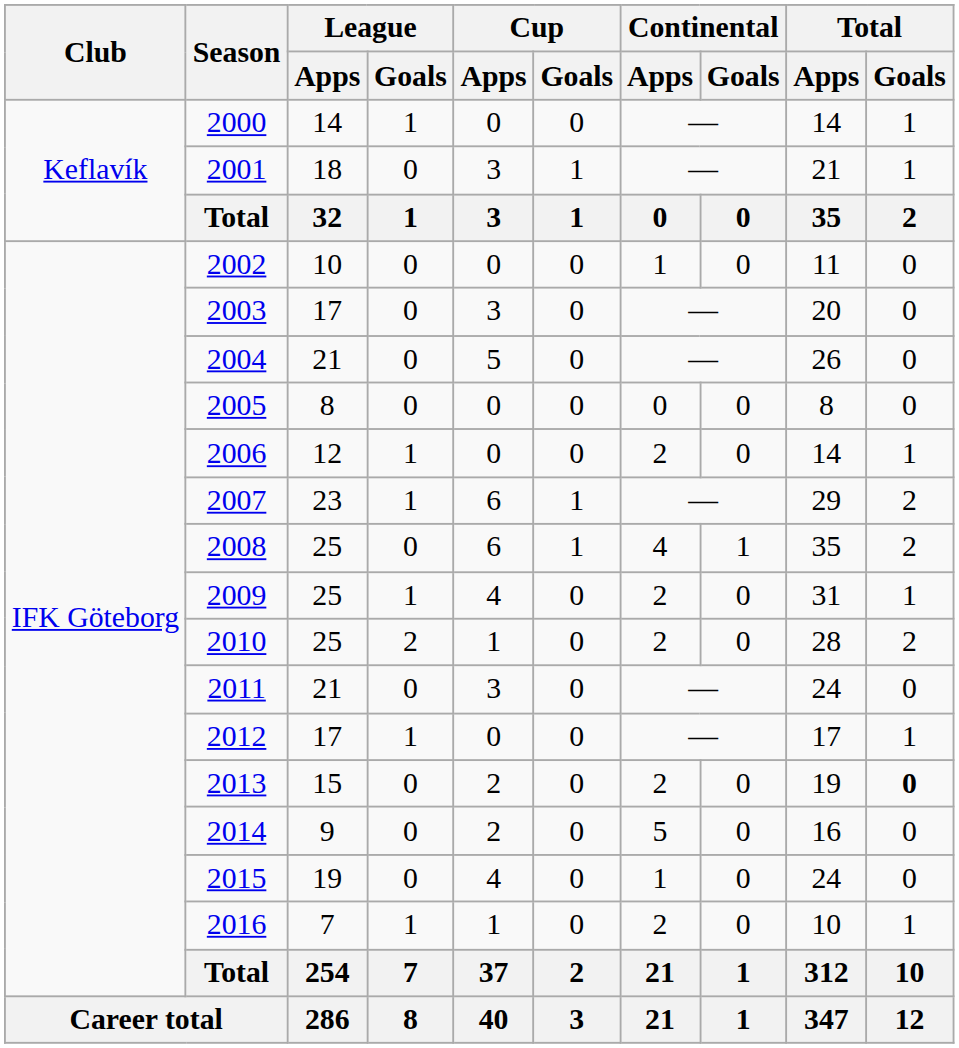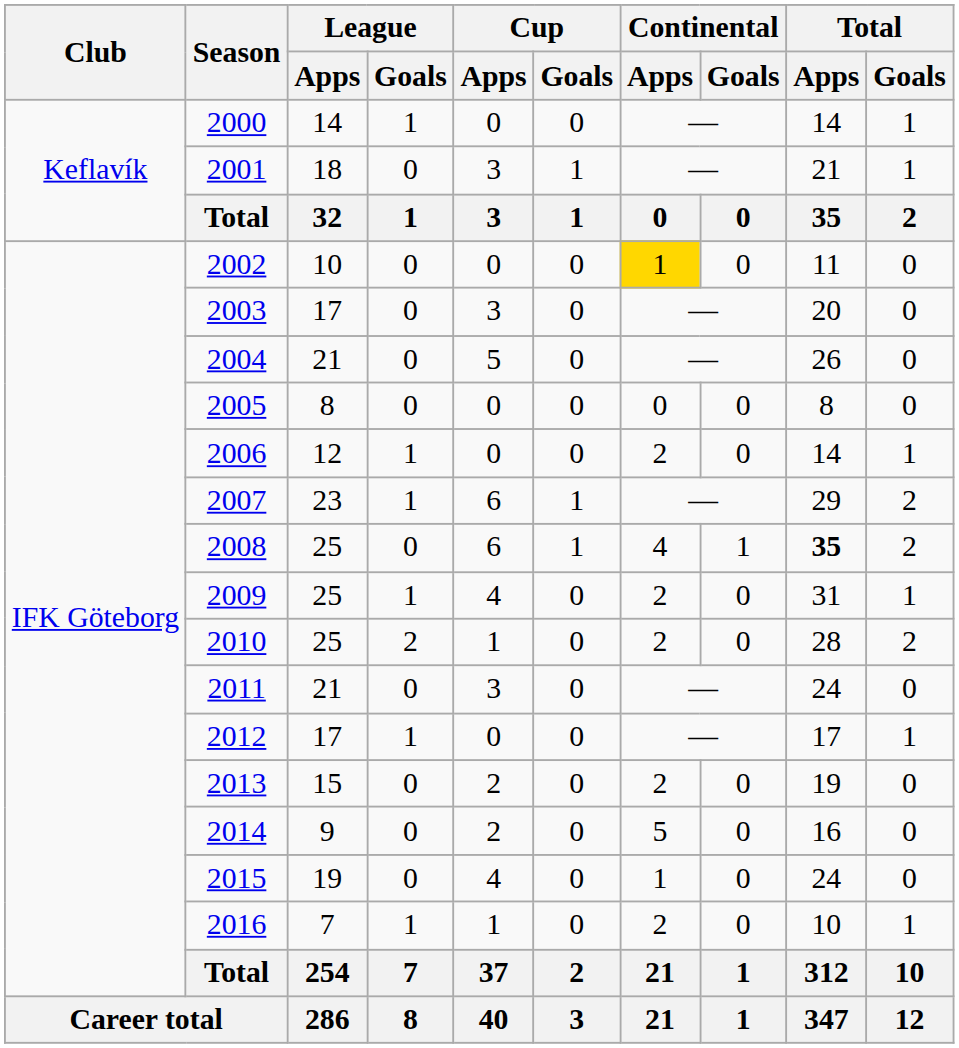(660, 264) no background -> (660, 264) gold background
(826, 547) normal -> (826, 547) bold
(910, 783) bold -> (910, 783) normal
